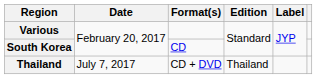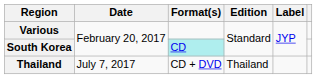(178, 47) no background -> (178, 47) paleturquoise background
